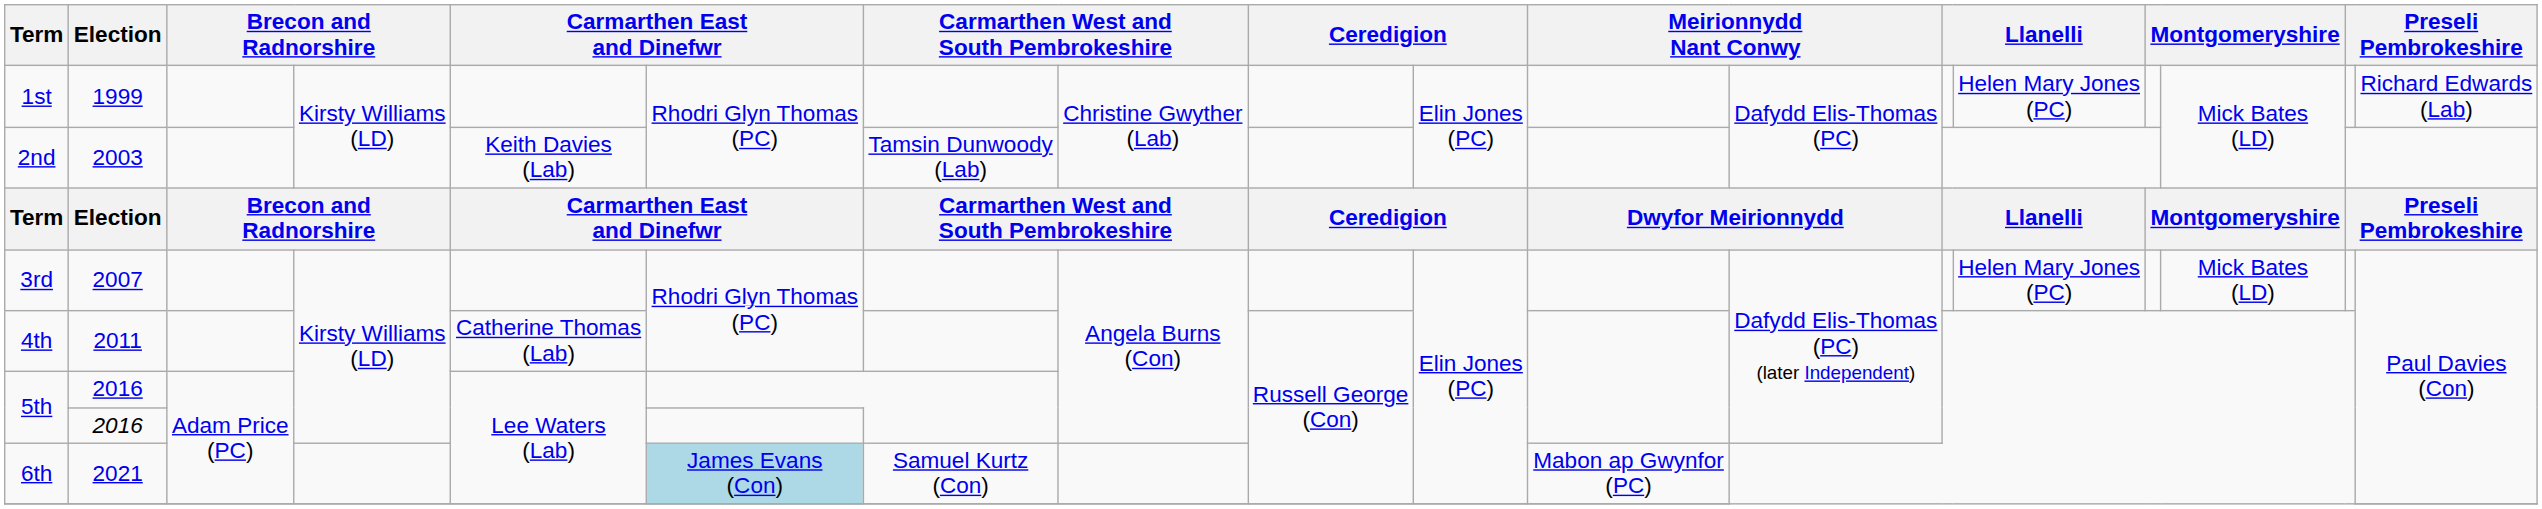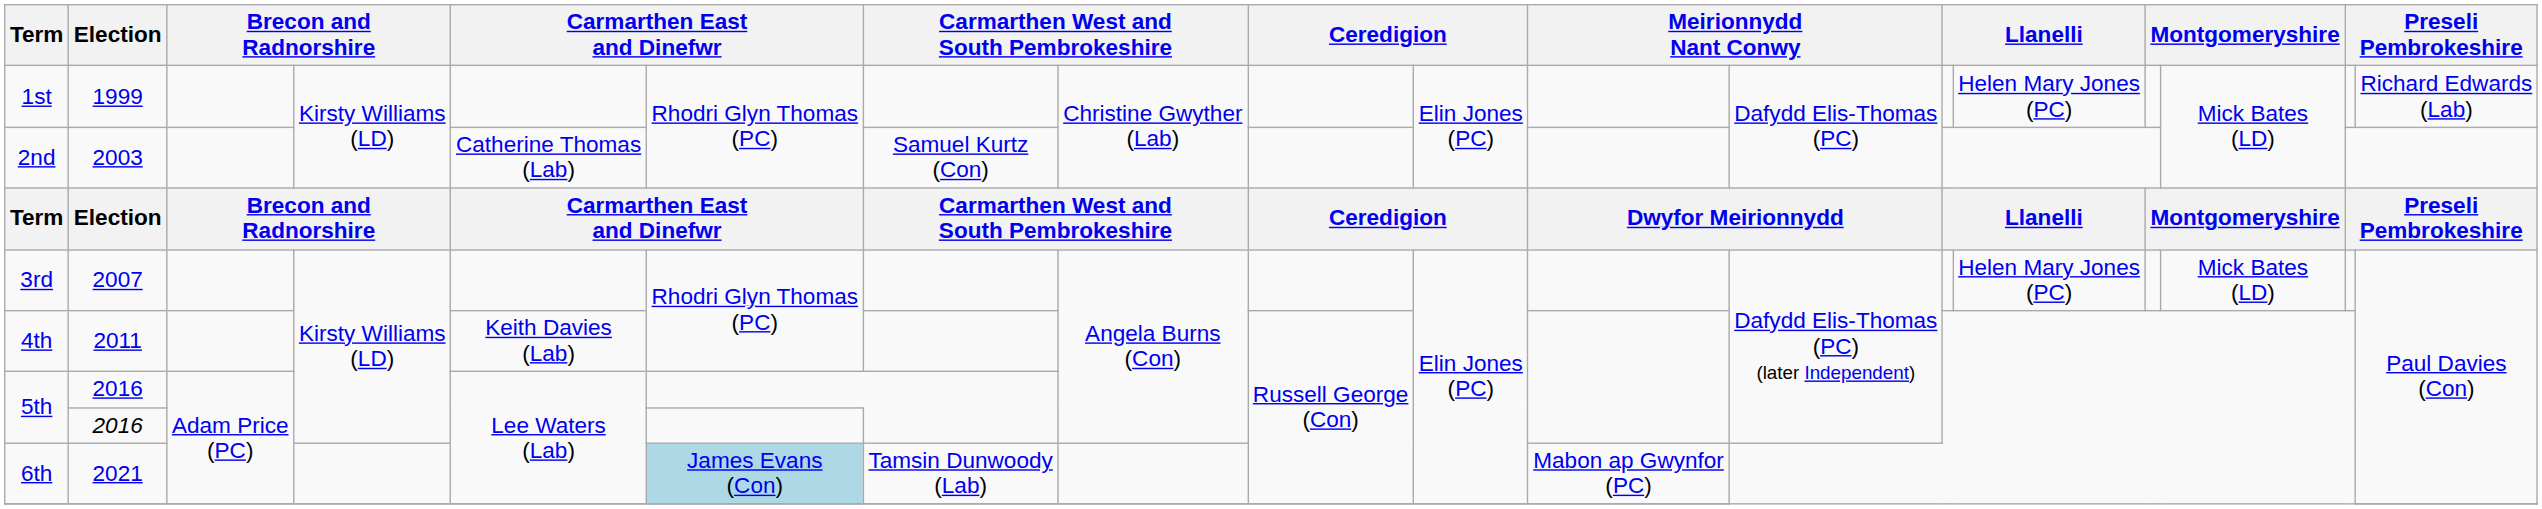(549, 157) Keith Davies (Lab) -> (549, 157) Catherine Thomas (Lab)
(961, 157) Tamsin Dunwoody (Lab) -> (961, 157) Samuel Kurtz (Con)
(549, 340) Catherine Thomas (Lab) -> (549, 340) Keith Davies (Lab)
(961, 473) Samuel Kurtz (Con) -> (961, 473) Tamsin Dunwoody (Lab)
